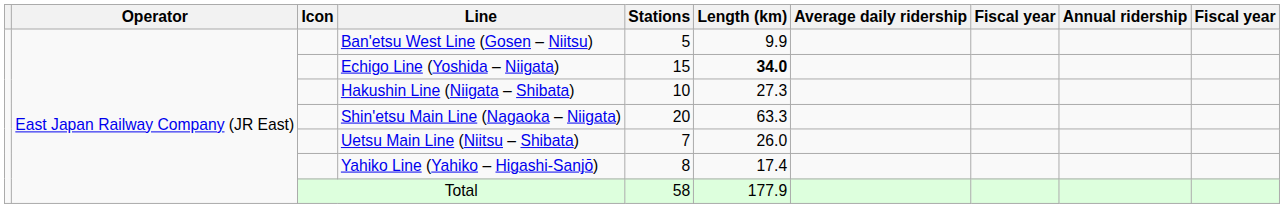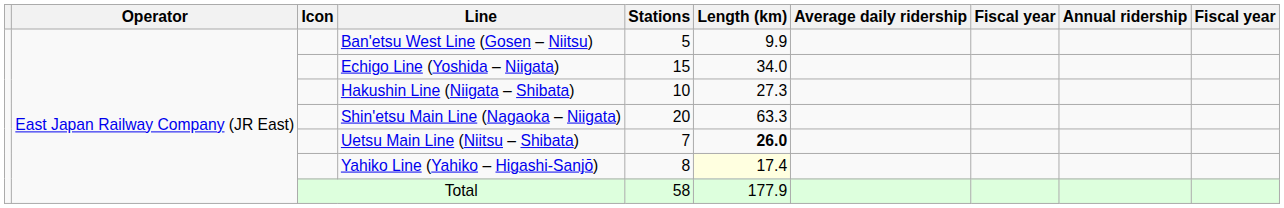(772, 66) bold -> (772, 66) normal
(772, 141) normal -> (772, 141) bold
(772, 166) no background -> (772, 166) lightyellow background
